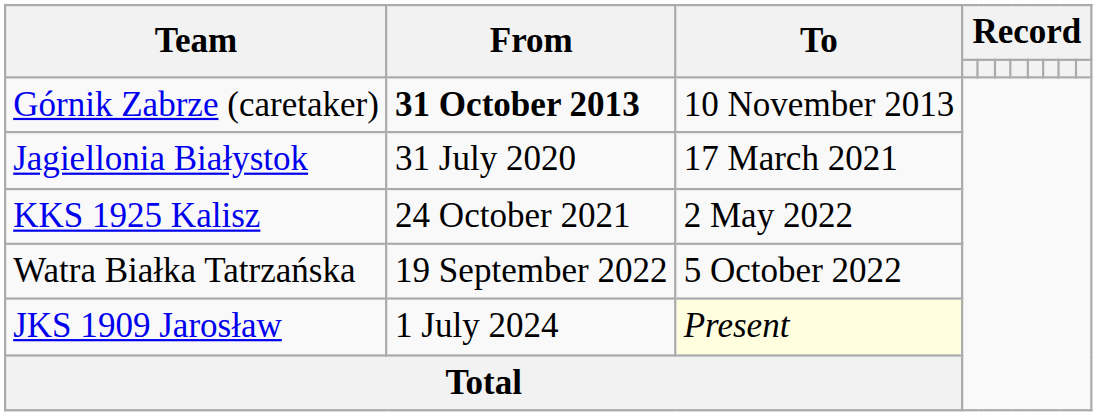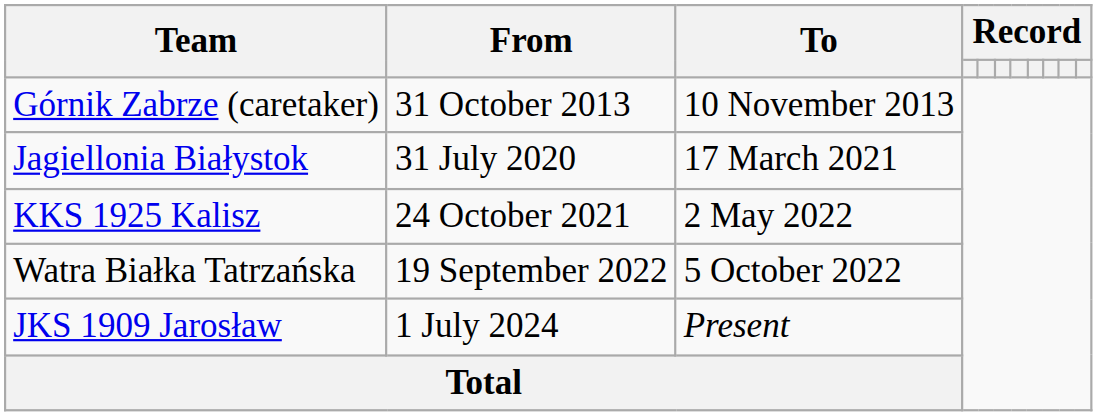(517, 104) bold -> (513, 104) normal
(737, 326) lightyellow background -> (737, 326) no background
